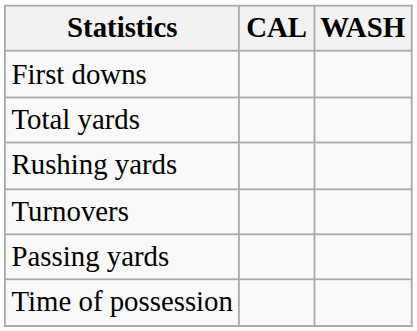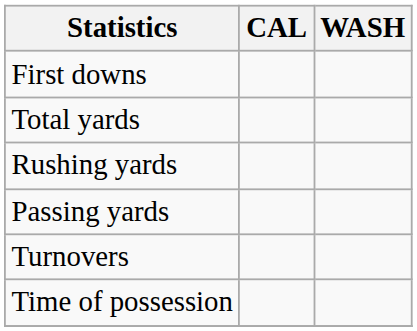rows swapped: (90, 256) <-> (70, 210)
